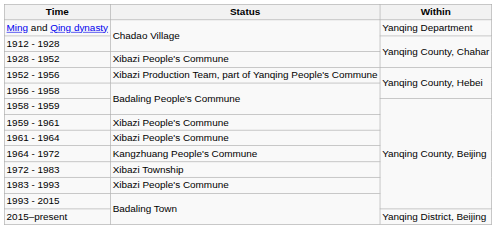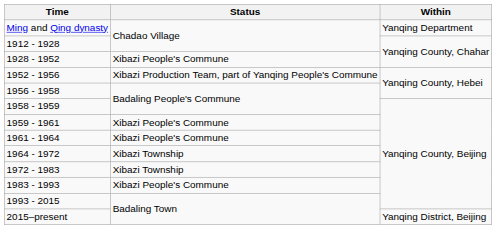(185, 153) Kangzhuang People's Commune -> (148, 153) Xibazi Township
